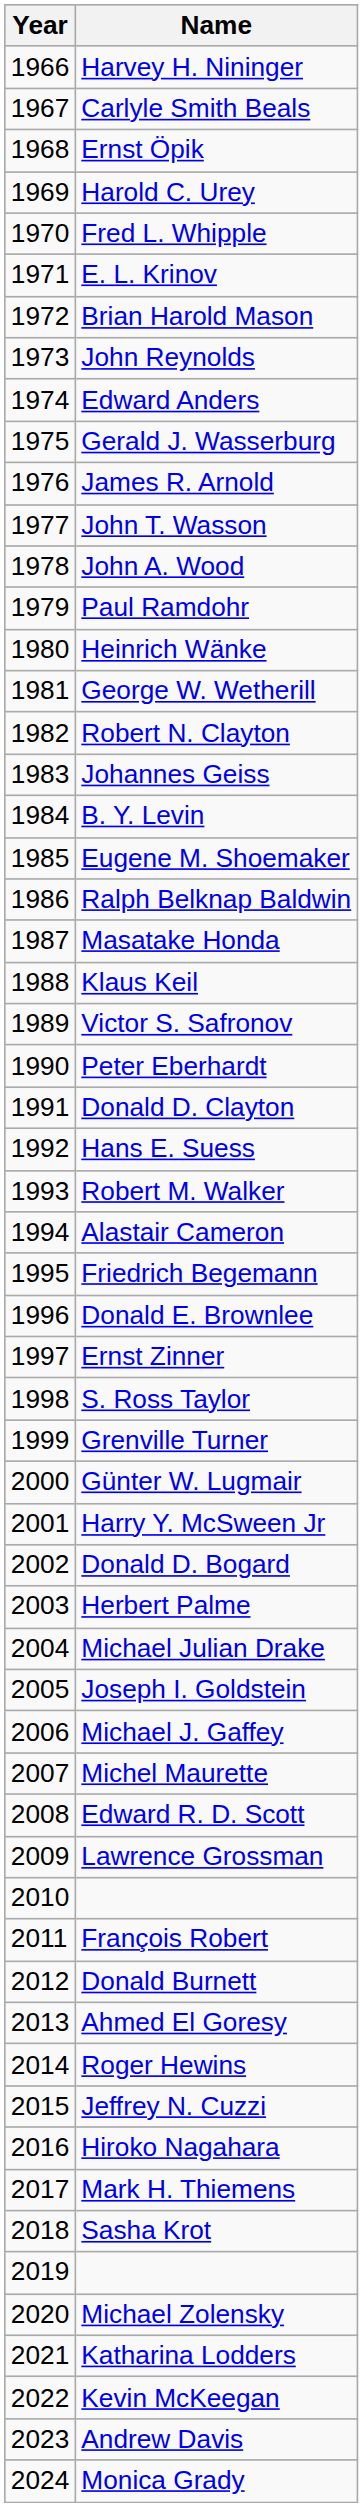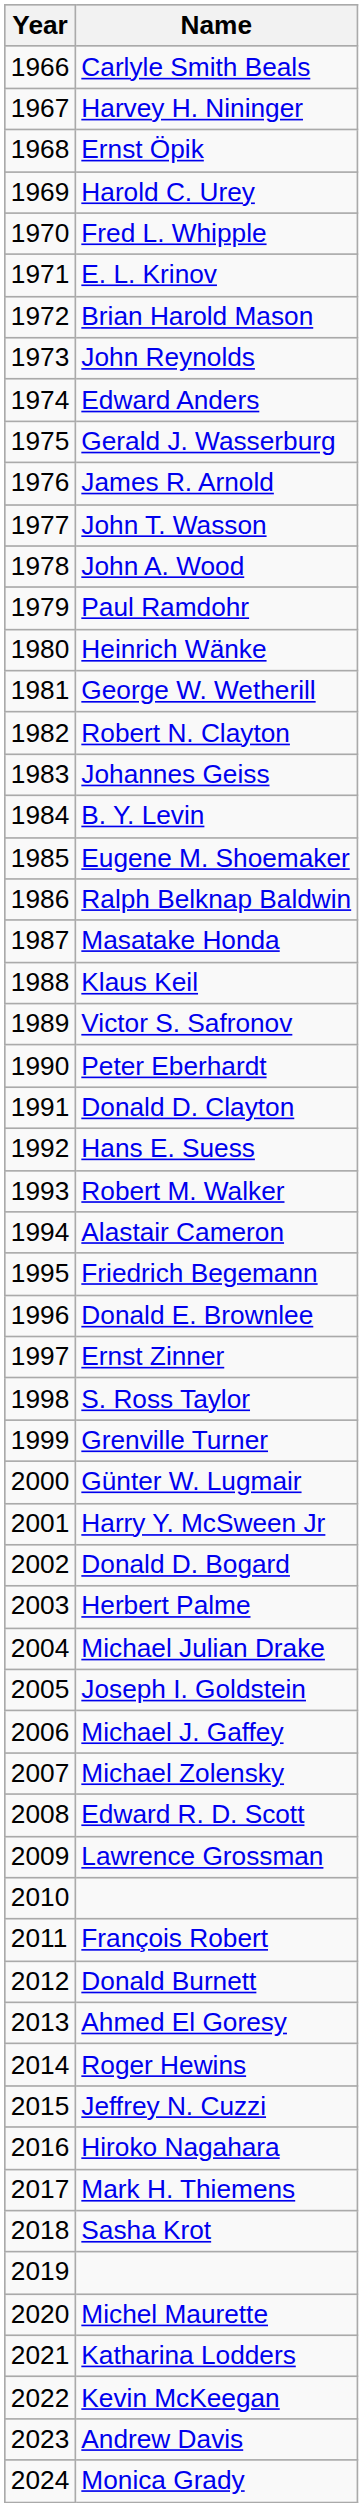(192, 66) Harvey H. Nininger -> (196, 66) Carlyle Smith Beals
(196, 108) Carlyle Smith Beals -> (192, 108) Harvey H. Nininger
(175, 1773) Michel Maurette -> (183, 1773) Michael Zolensky
(183, 2314) Michael Zolensky -> (175, 2314) Michel Maurette
